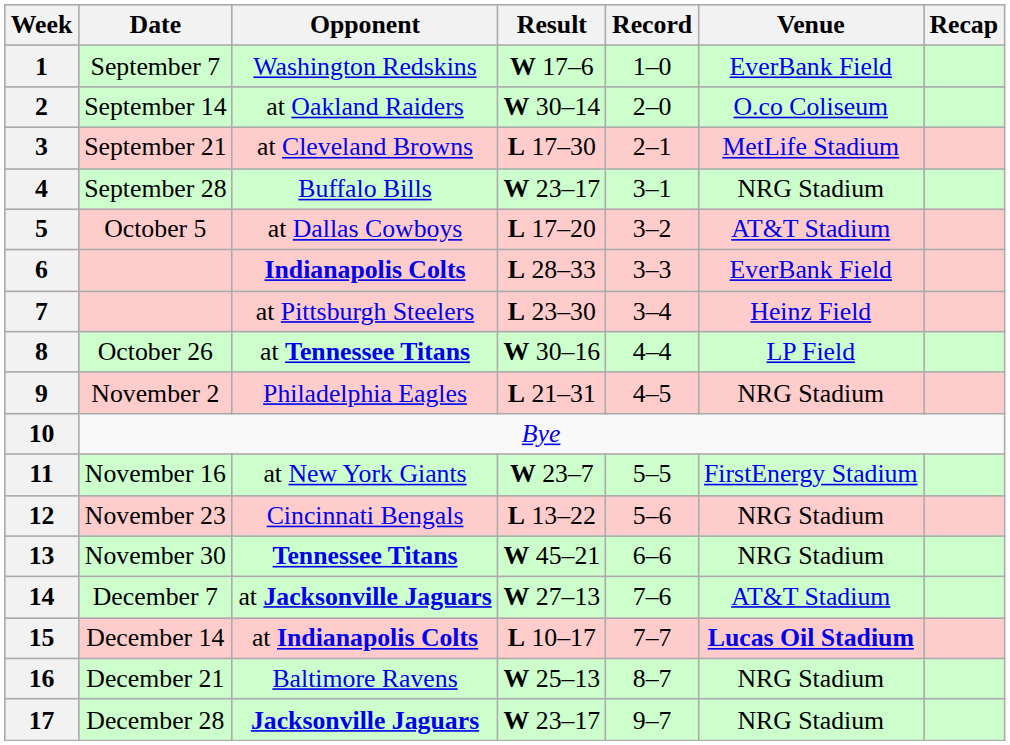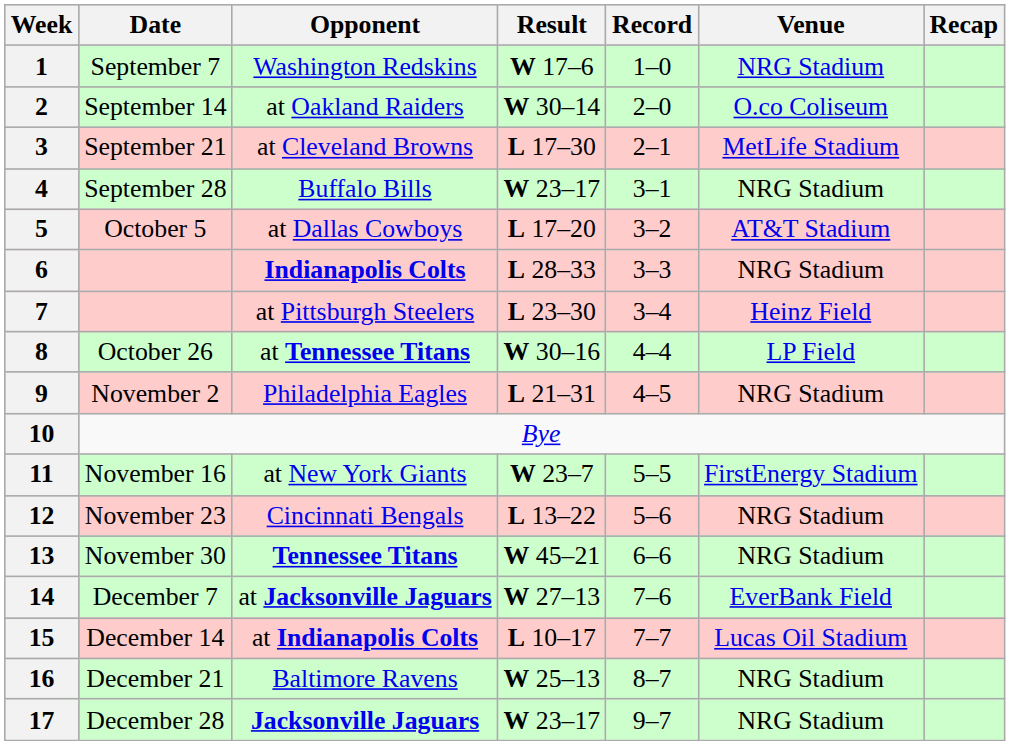(811, 65) EverBank Field -> (811, 65) NRG Stadium
(811, 270) EverBank Field -> (811, 270) NRG Stadium
(811, 596) AT&T Stadium -> (811, 596) EverBank Field
(811, 637) bold -> (811, 637) normal
